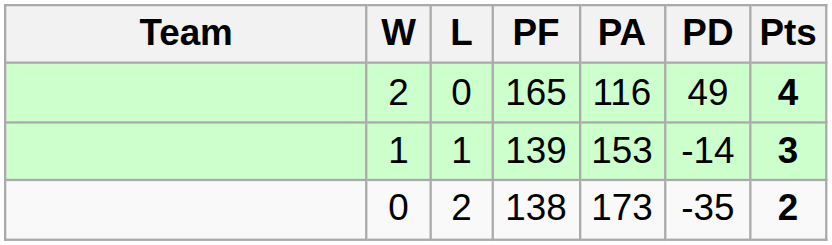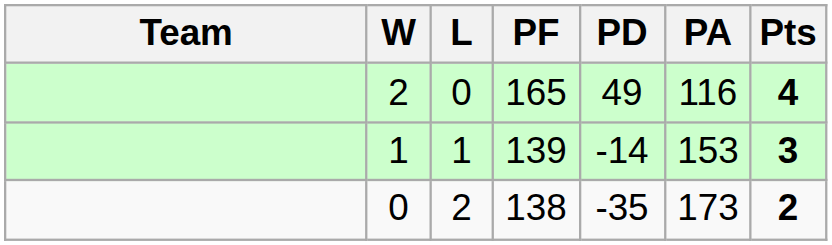columns swapped: (622, 33) <-> (708, 33)
